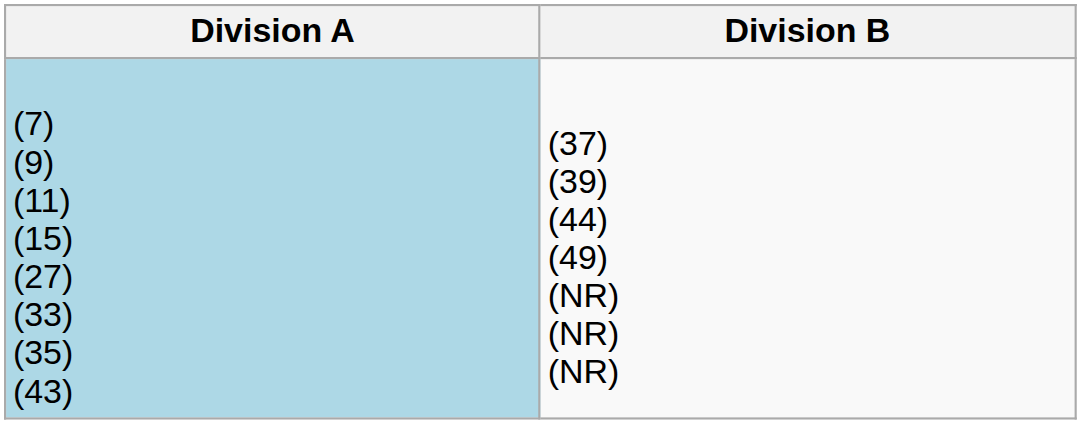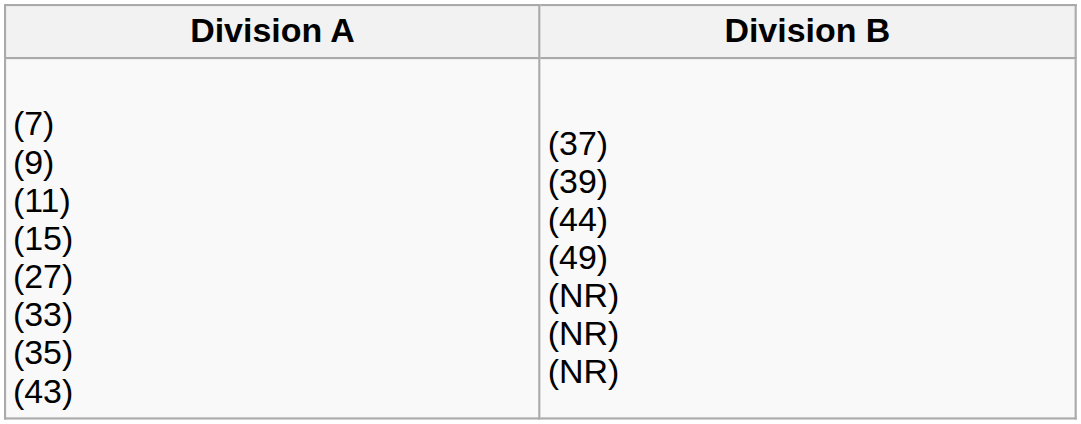(43, 256) lightblue background -> (43, 256) no background
